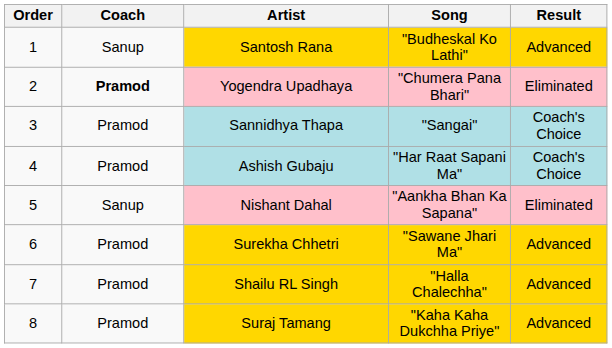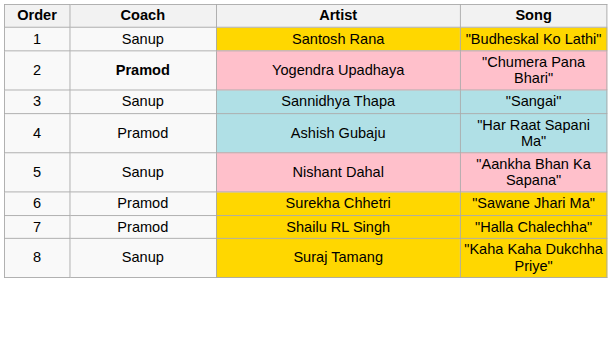- column: (559, 16)
(123, 126) Pramod -> (143, 101) Sanup
(123, 323) Pramod -> (143, 258) Sanup
